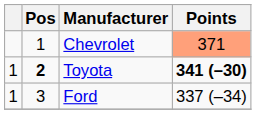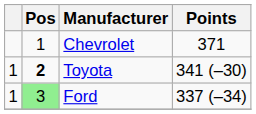(211, 44) lightsalmon background -> (211, 44) no background
(211, 70) bold -> (211, 70) normal
(40, 97) no background -> (40, 97) lightgreen background
